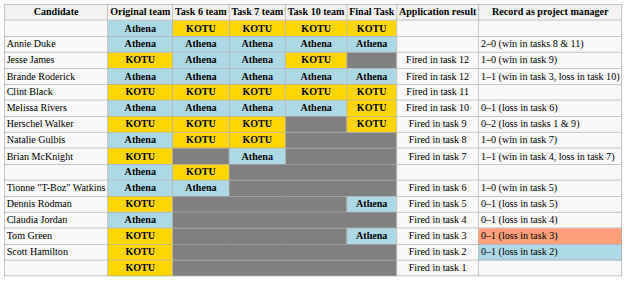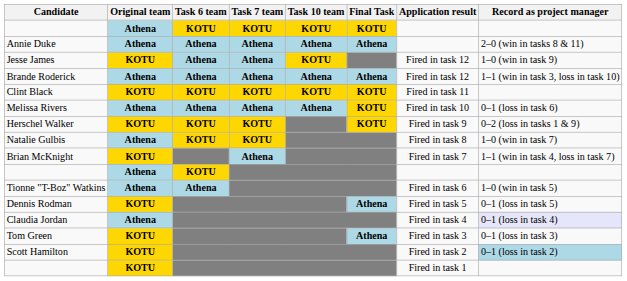(519, 220) no background -> (519, 220) lavender background
(519, 236) lightsalmon background -> (519, 236) no background
